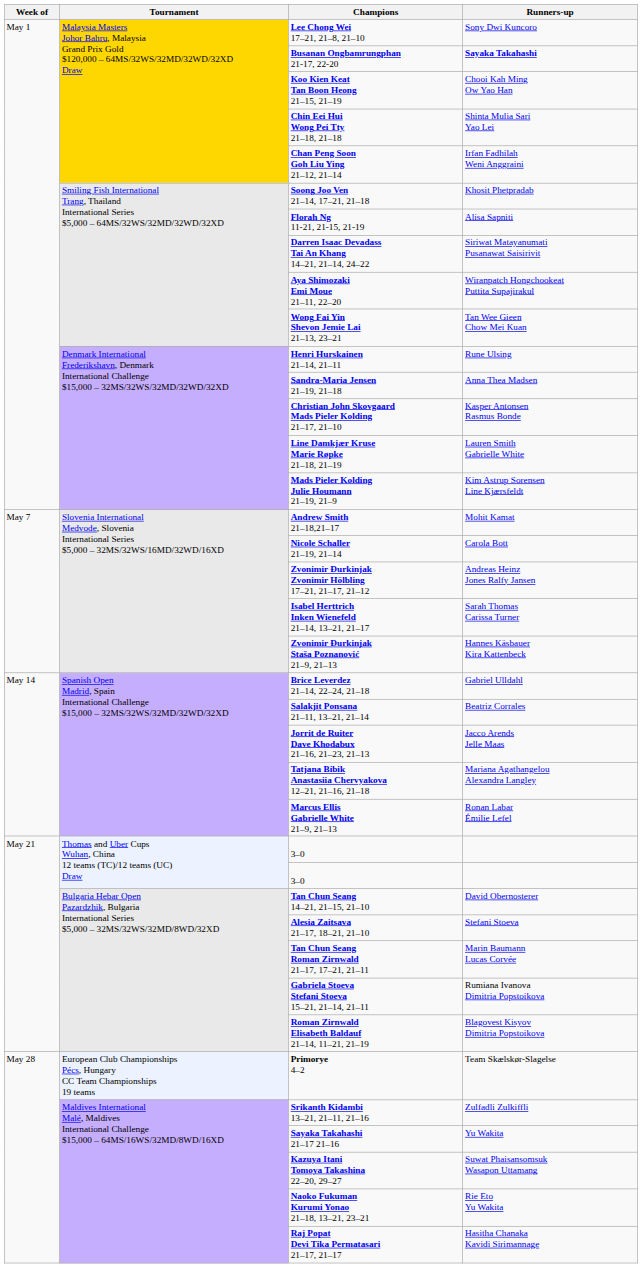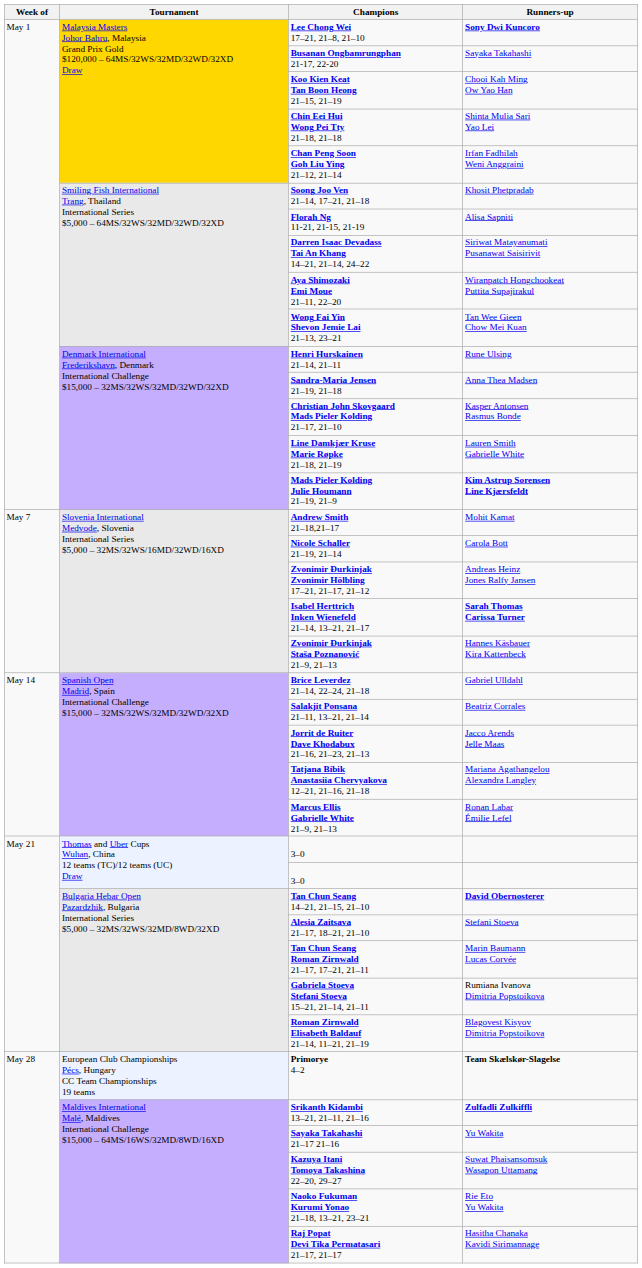(501, 26) normal -> (502, 26) bold
(501, 53) bold -> (498, 53) normal
(505, 485) normal -> (508, 485) bold
(492, 611) normal -> (495, 611) bold
(502, 895) normal -> (505, 895) bold
(510, 1059) normal -> (513, 1059) bold
(497, 1107) normal -> (499, 1107) bold
